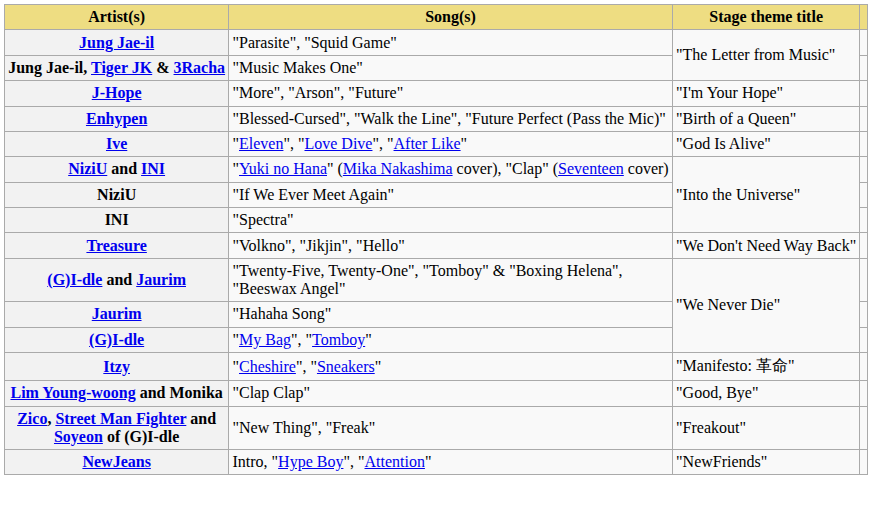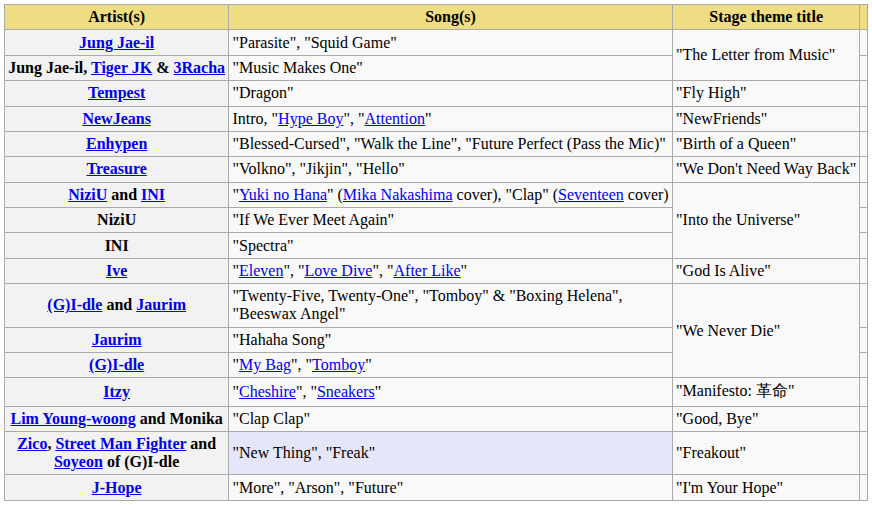+ row: (117, 93)
rows swapped: (117, 462) <-> (117, 93)
rows swapped: (117, 144) <-> (117, 245)
(304, 427) no background -> (304, 453) lavender background
